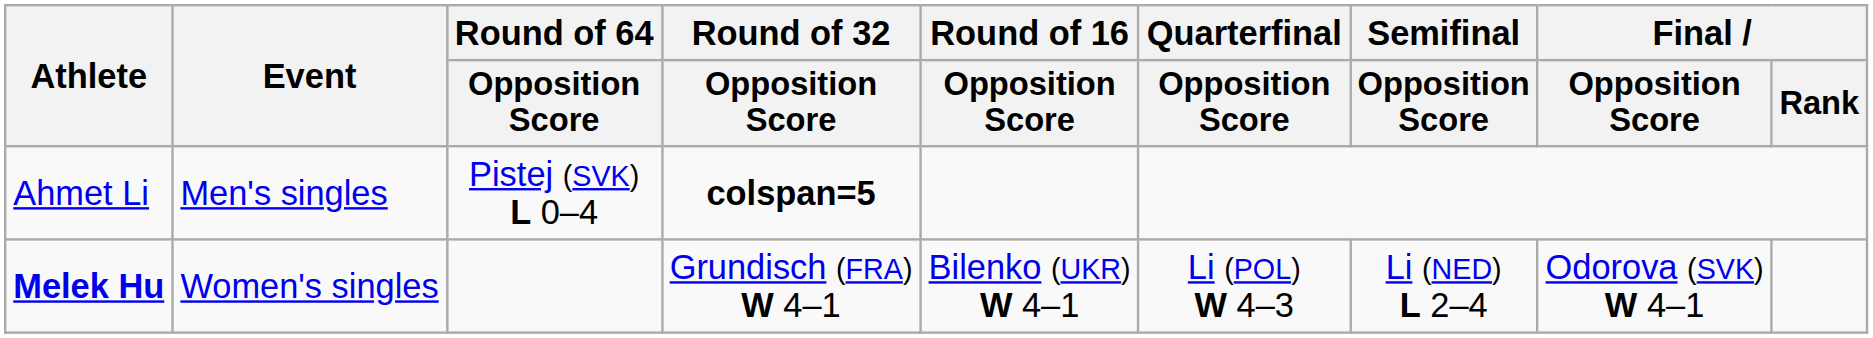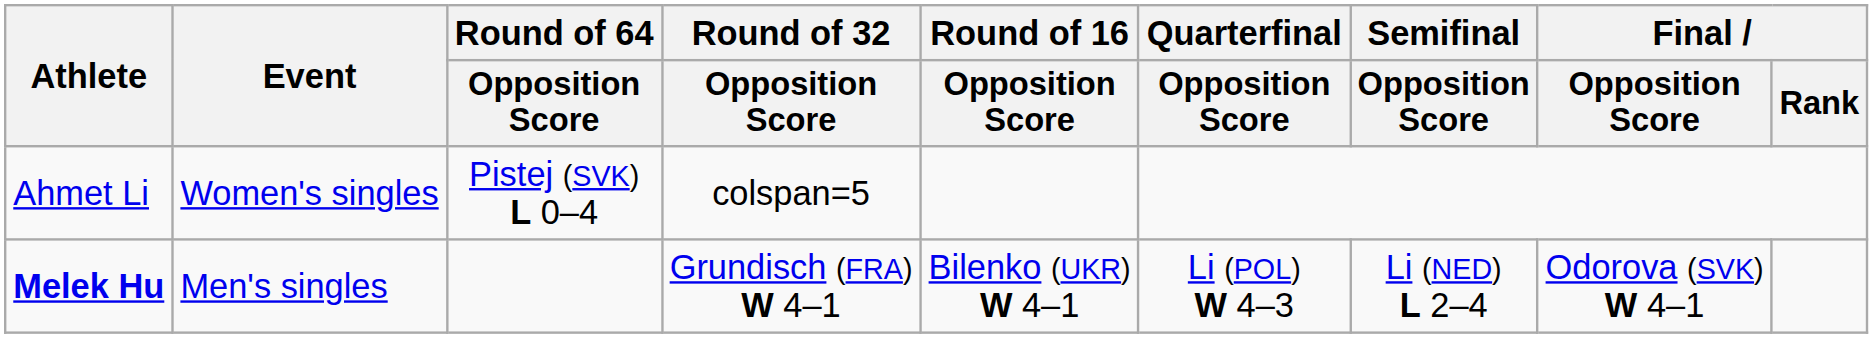(284, 193) Men's singles -> (310, 193) Women's singles
(791, 193) bold -> (791, 193) normal
(310, 286) Women's singles -> (284, 286) Men's singles
